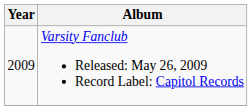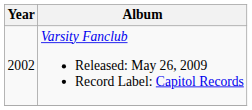(21, 65) 2009 -> (21, 65) 2002
